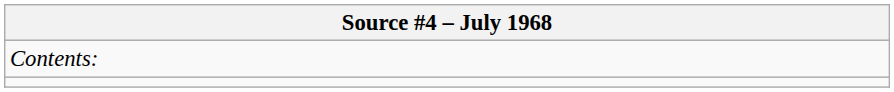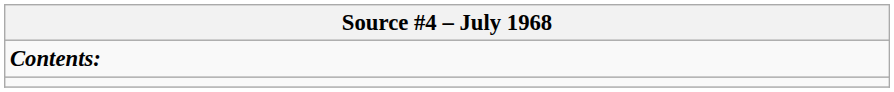(54, 58) normal -> (55, 58) bold
